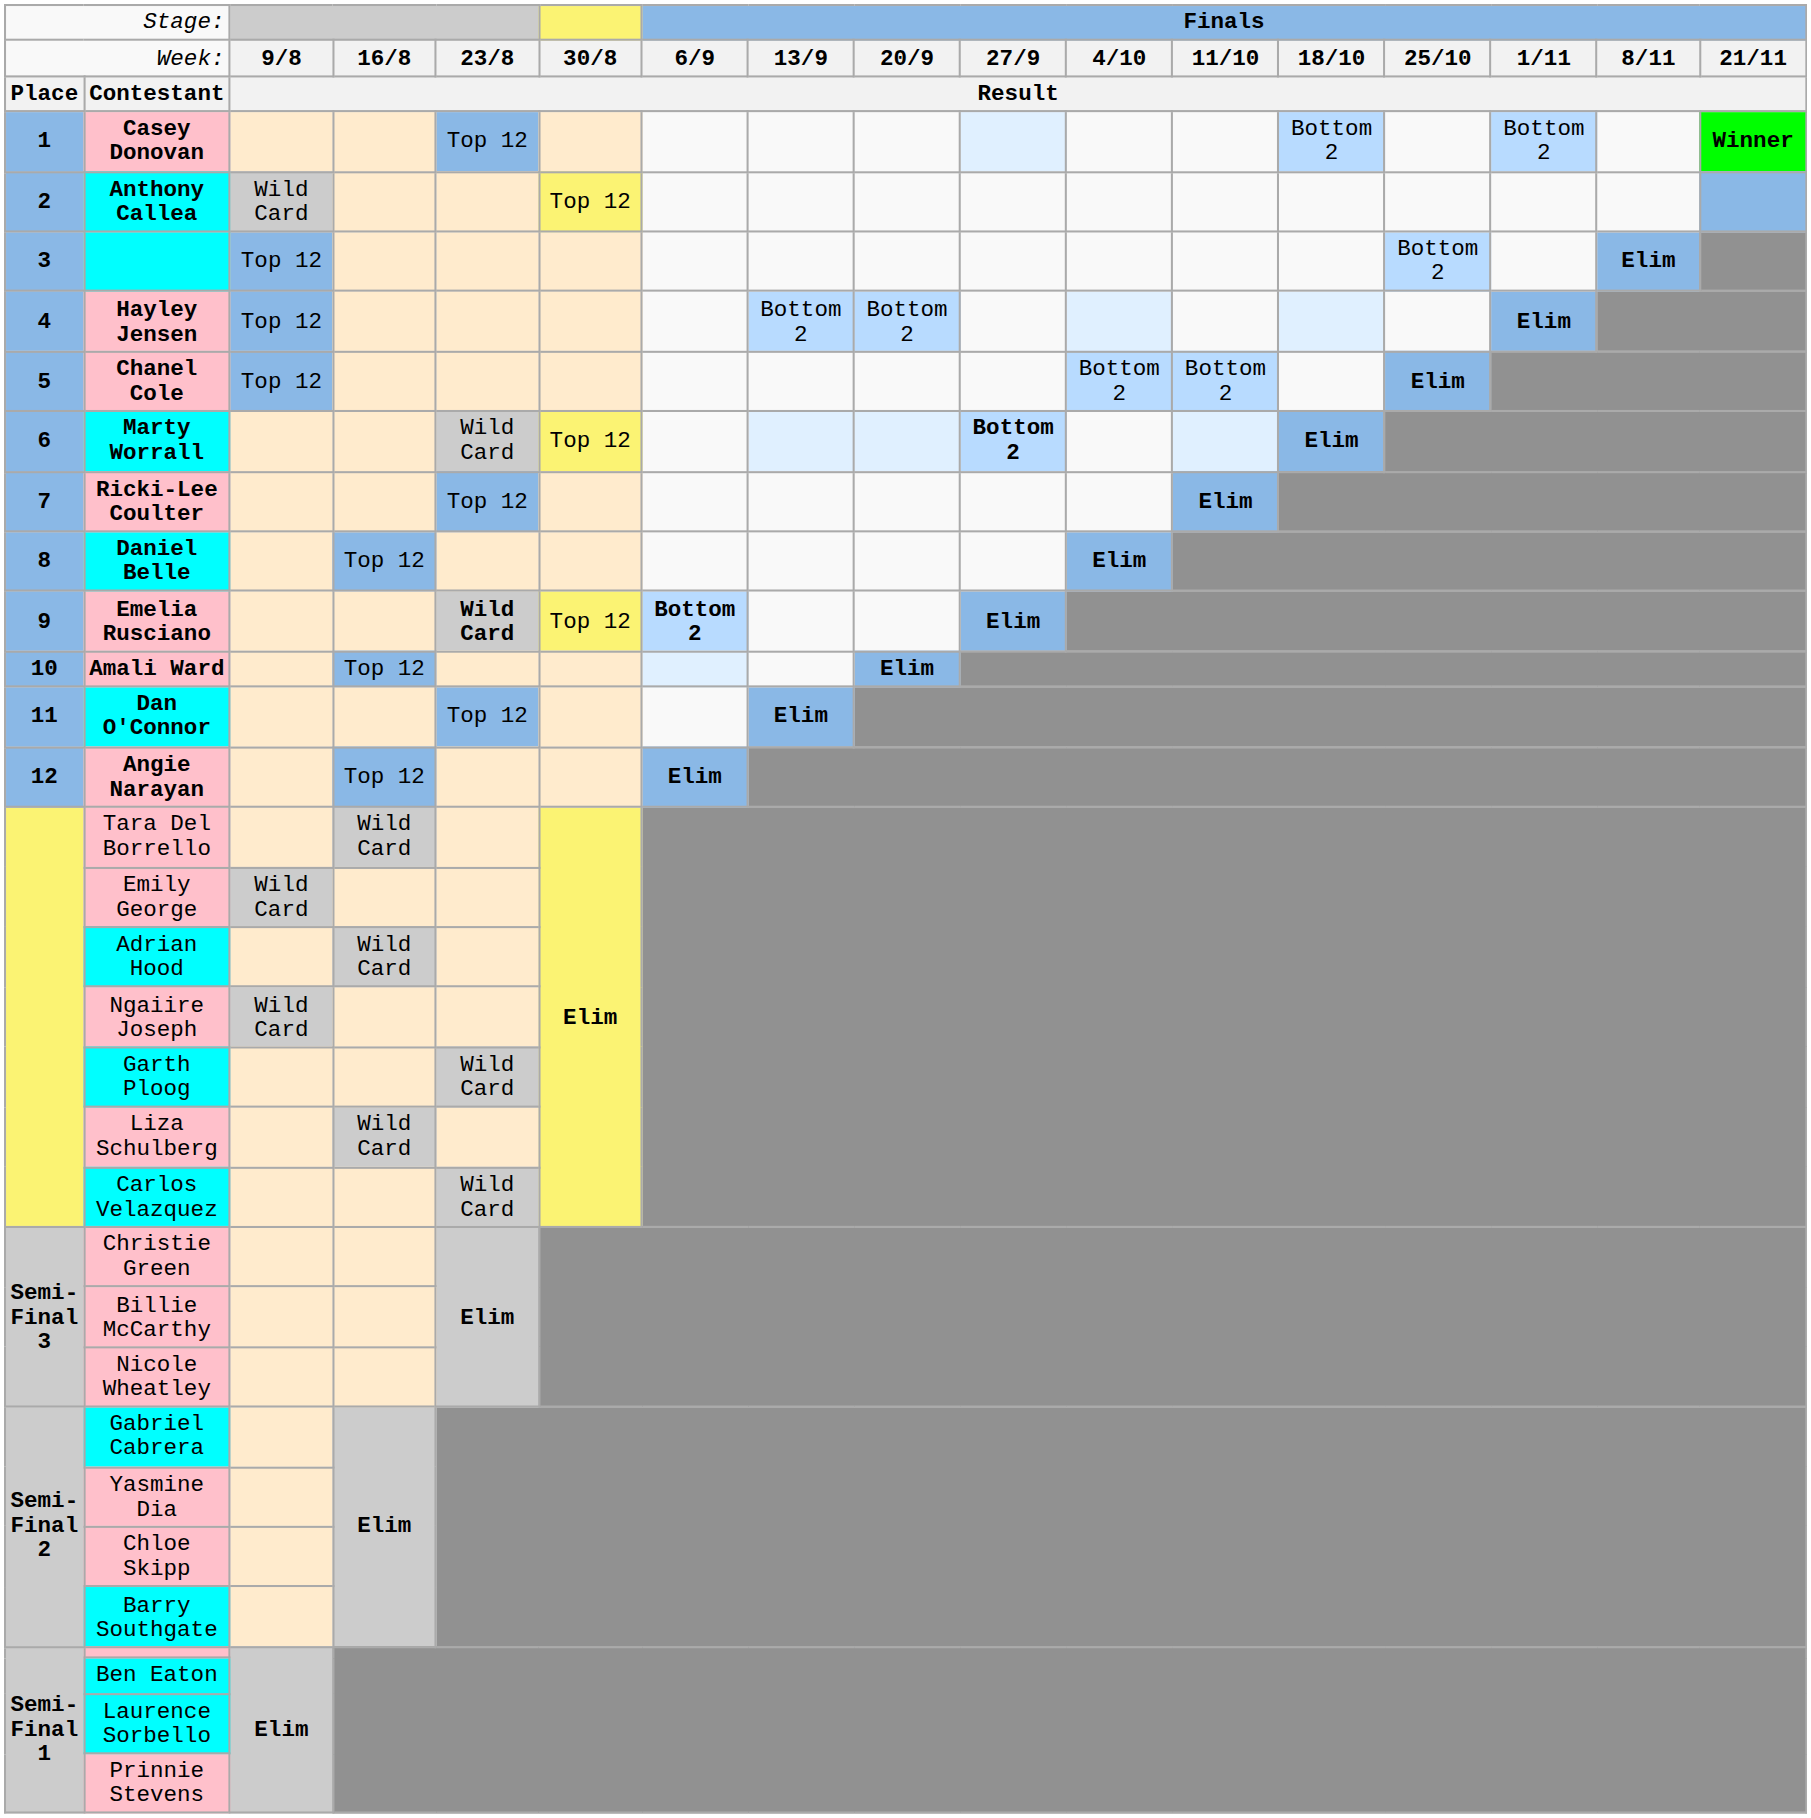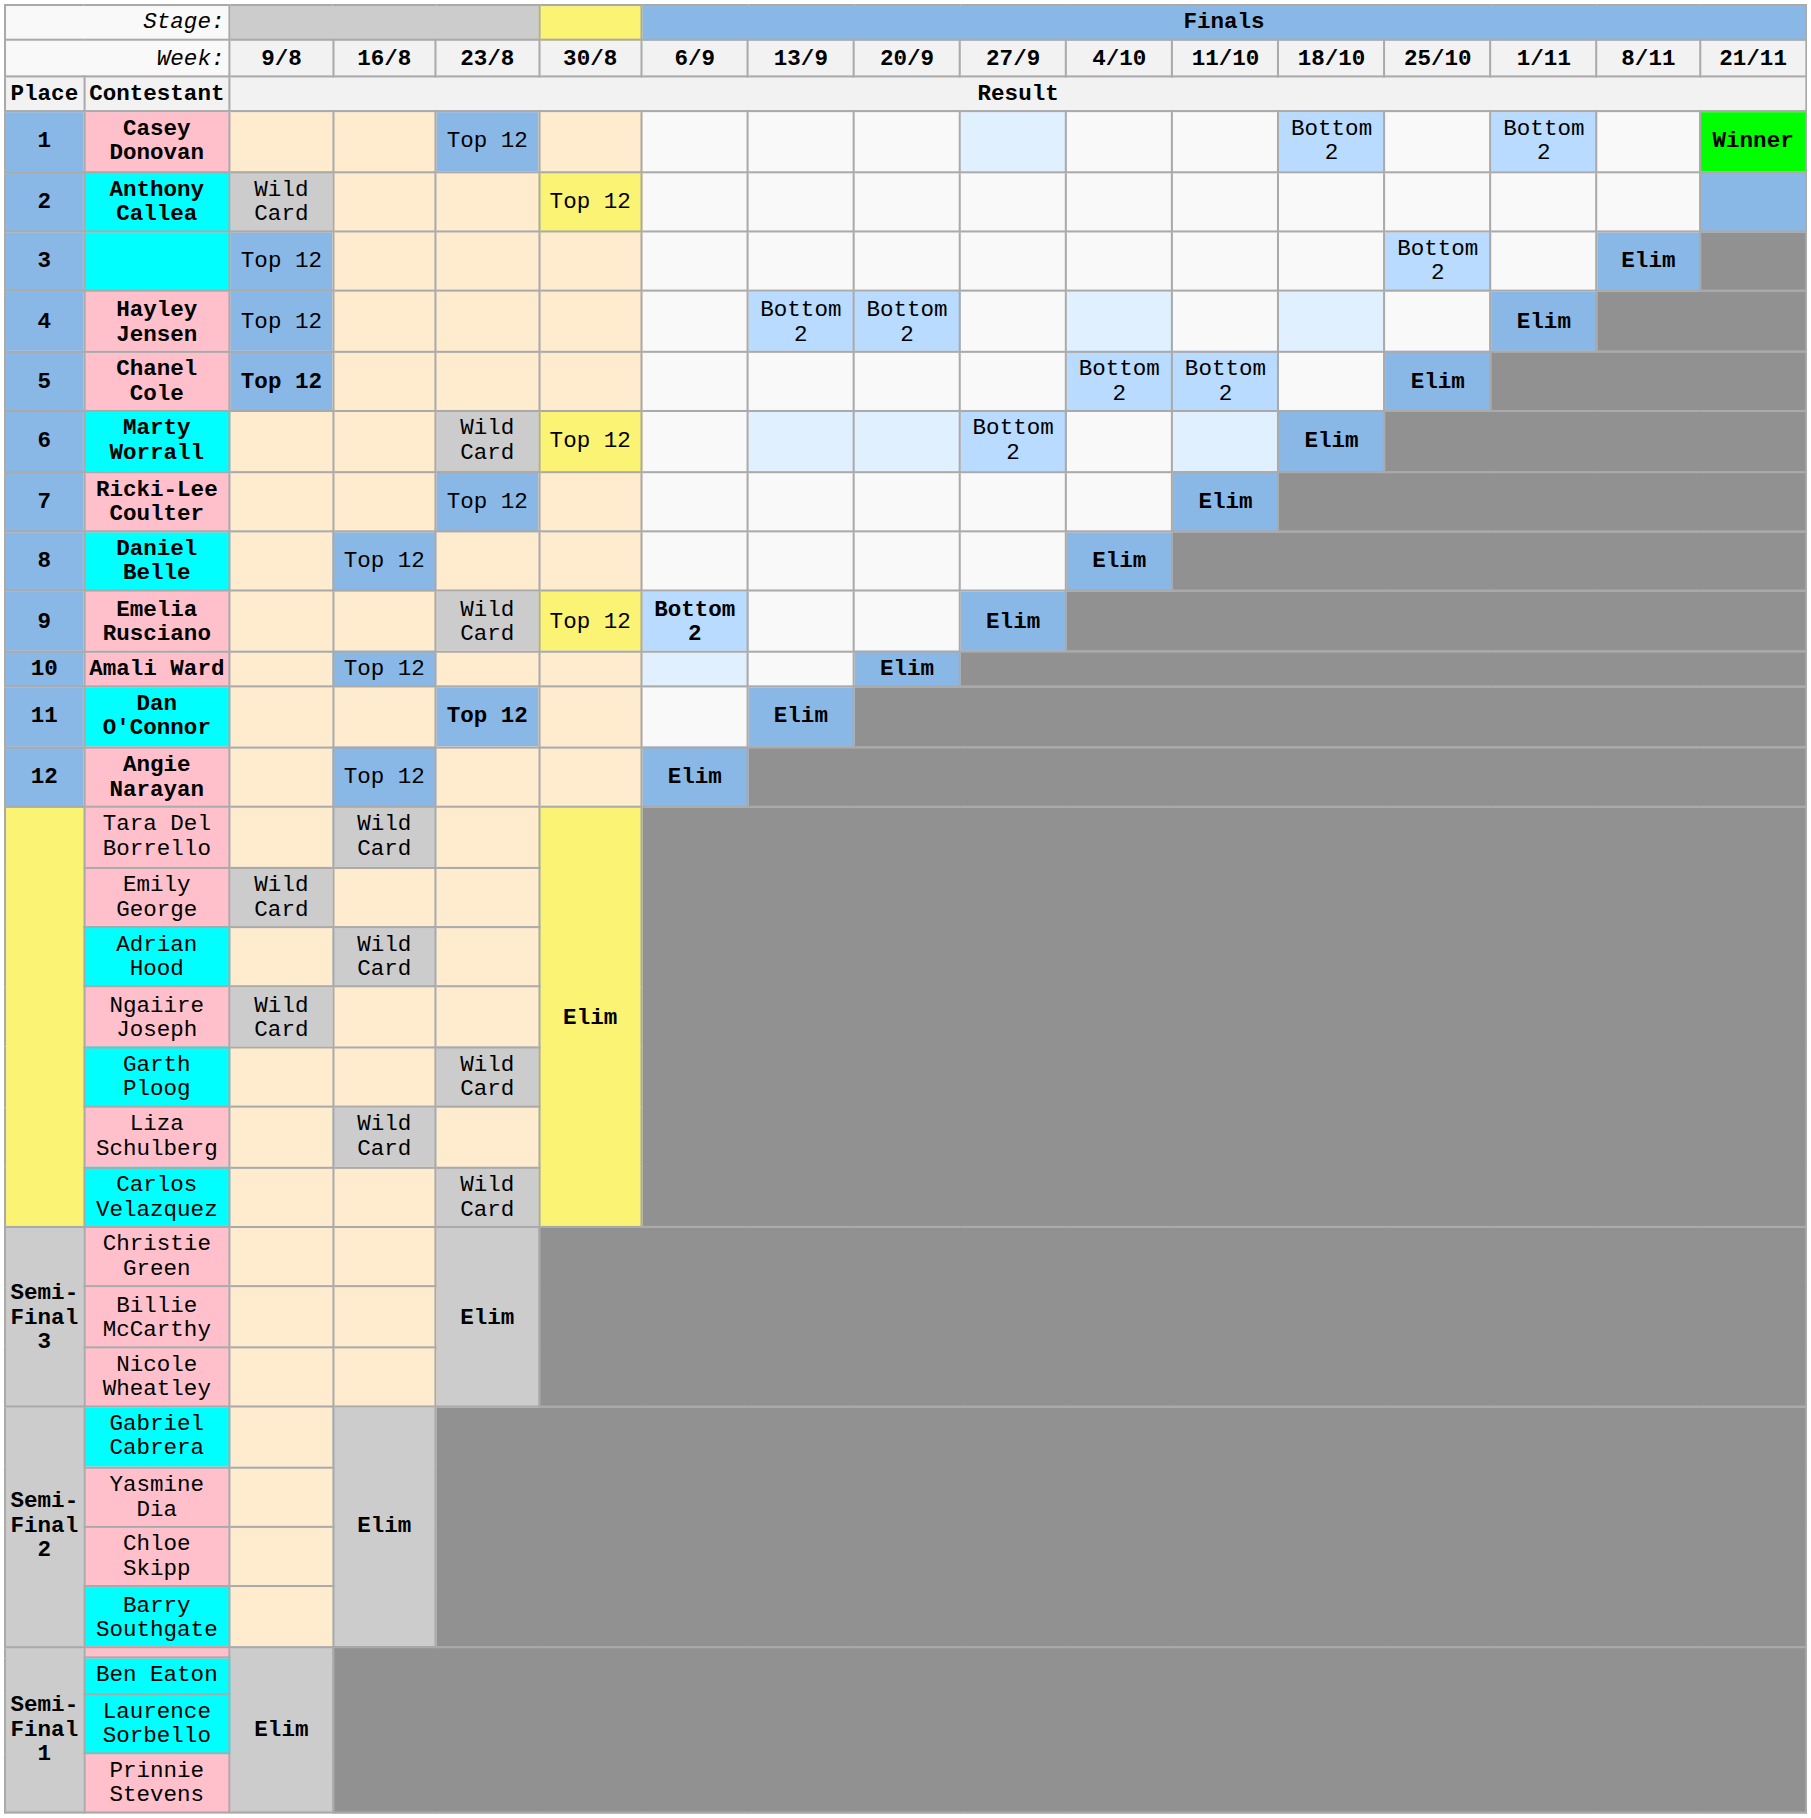(281, 382) normal -> (281, 382) bold
(1013, 442) bold -> (1013, 442) normal
(487, 621) bold -> (487, 621) normal
(487, 717) normal -> (487, 717) bold
